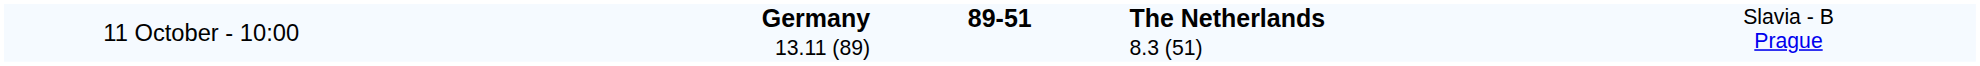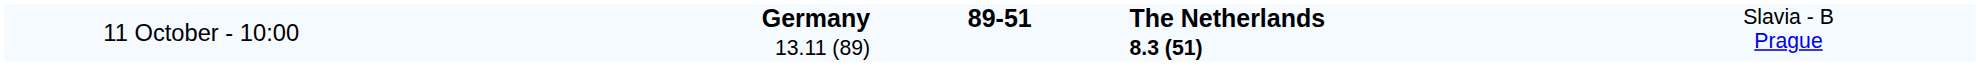(1166, 48) normal -> (1166, 48) bold
